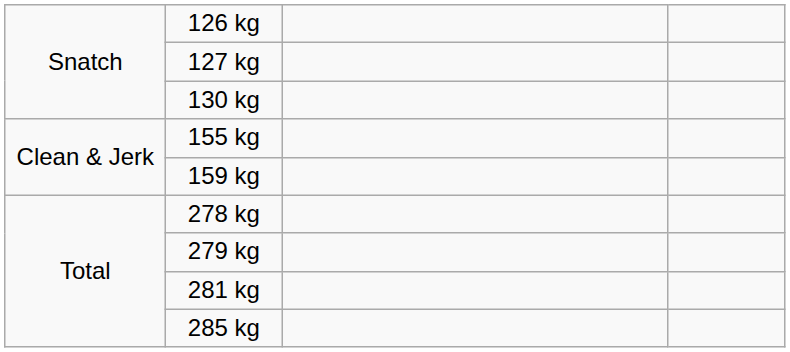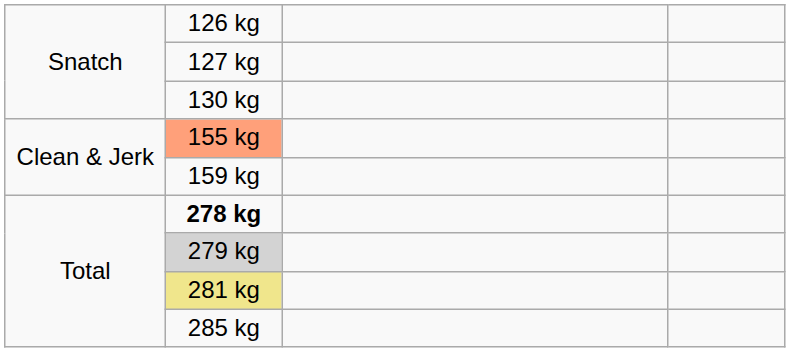(224, 137) no background -> (224, 137) lightsalmon background
(224, 213) normal -> (224, 213) bold
(224, 251) no background -> (224, 251) lightgrey background
(224, 289) no background -> (224, 289) khaki background
